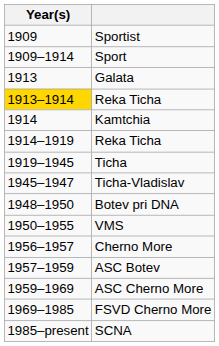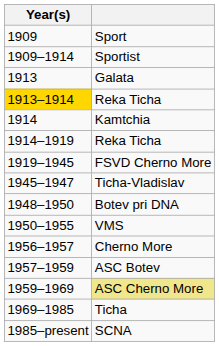(117, 36) Sportist -> (111, 36) Sport
(111, 57) Sport -> (117, 57) Sportist
(111, 162) Ticha -> (153, 162) FSVD Cherno More
(149, 288) no background -> (149, 288) khaki background
(153, 309) FSVD Cherno More -> (111, 309) Ticha
